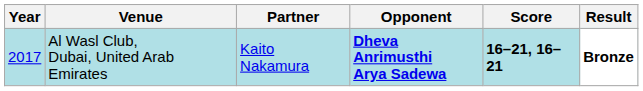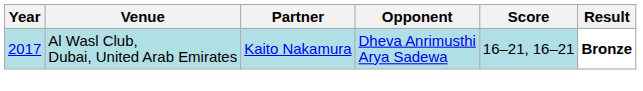(400, 57) bold -> (417, 49) normal
(524, 57) bold -> (529, 49) normal
